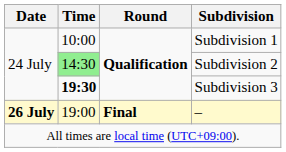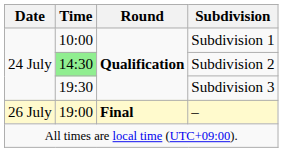(79, 87) bold -> (76, 87) normal
(31, 111) bold -> (30, 111) normal
